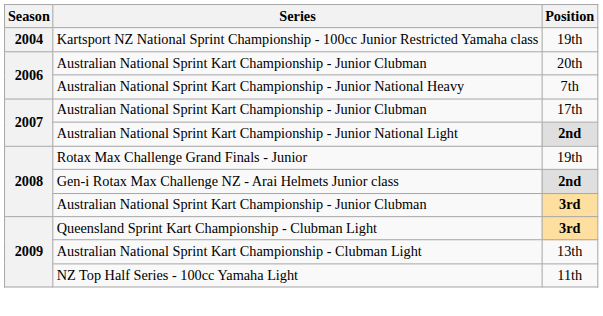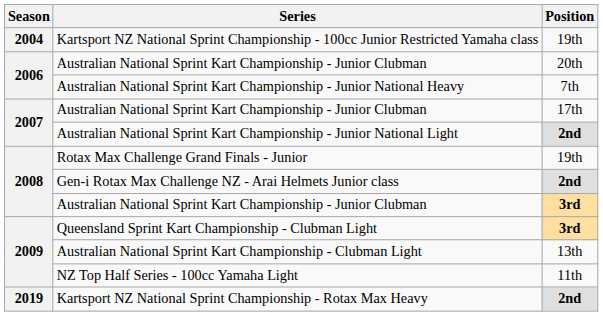+ row: (242, 298)
